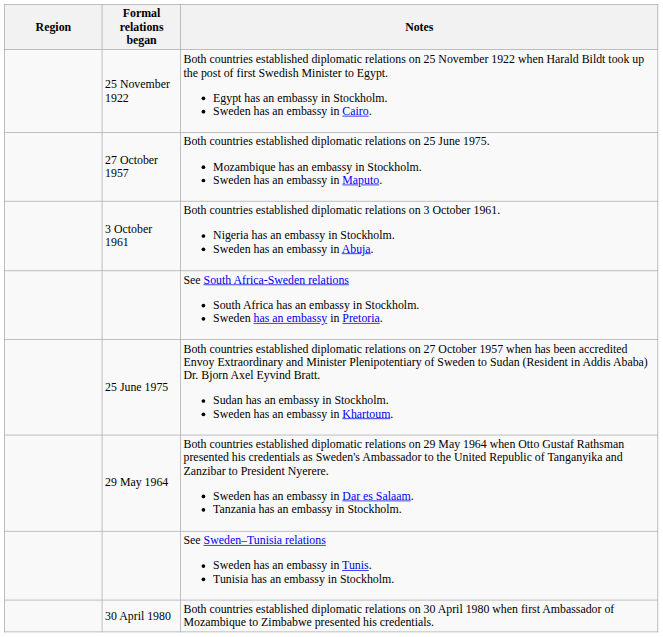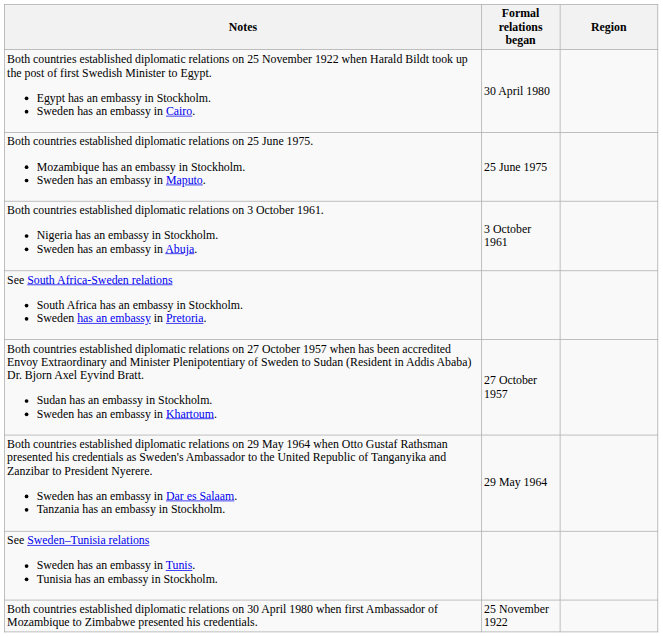columns swapped: (53, 27) <-> (419, 27)
(137, 91) 25 November 1922 -> (517, 91) 30 April 1980
(132, 166) 27 October 1957 -> (516, 166) 25 June 1975
(137, 387) 25 June 1975 -> (511, 387) 27 October 1957
(138, 616) 30 April 1980 -> (516, 616) 25 November 1922
